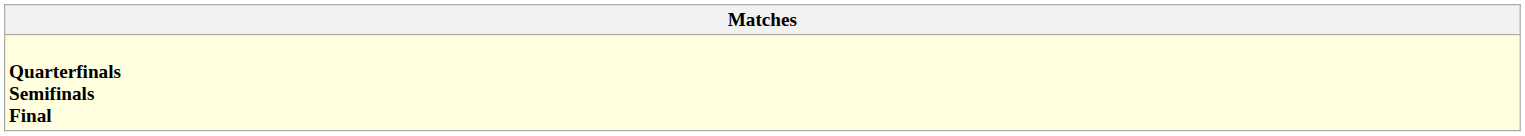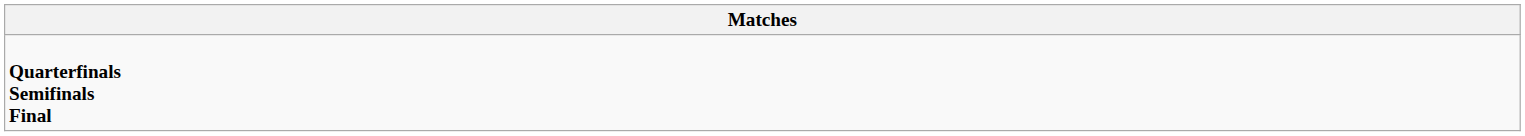(65, 93) lightyellow background -> (65, 93) no background
